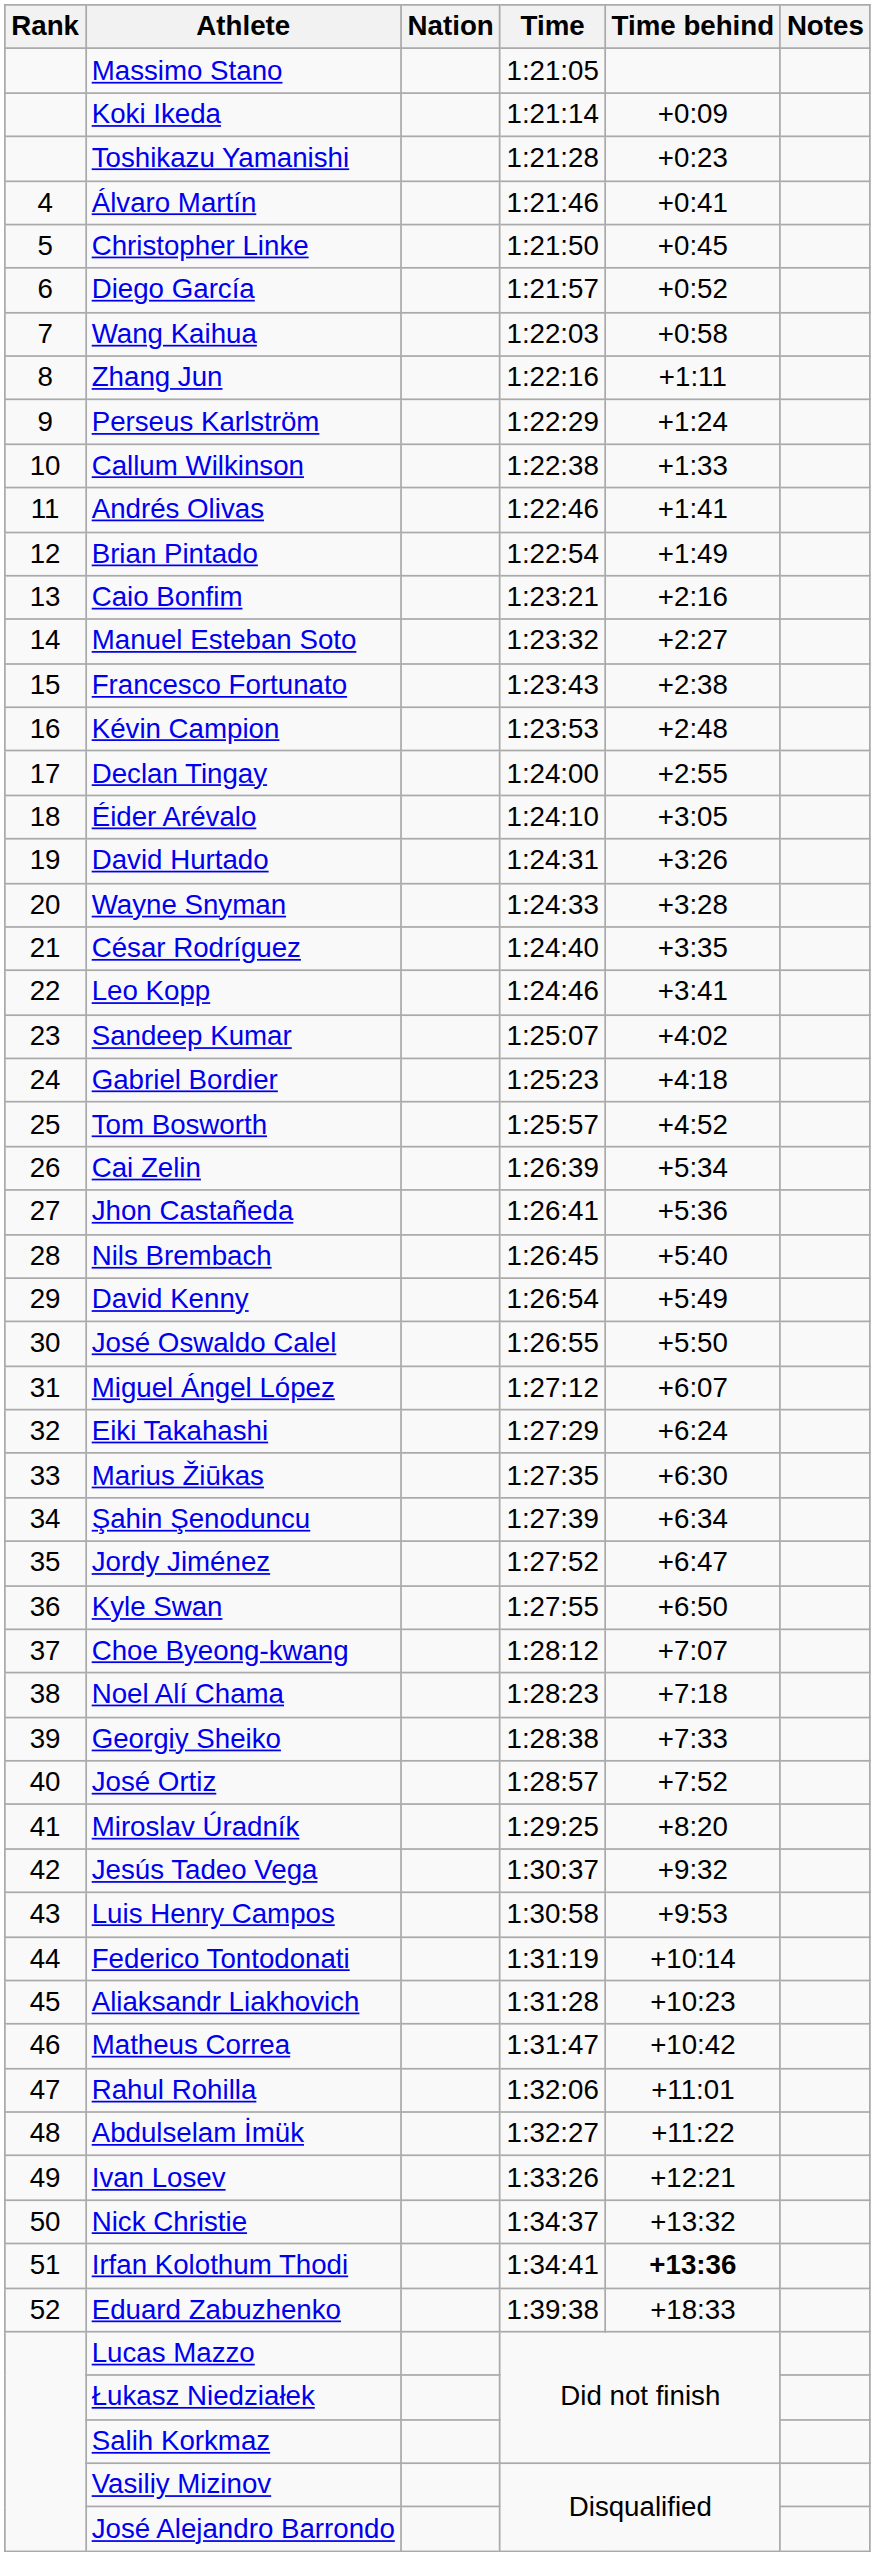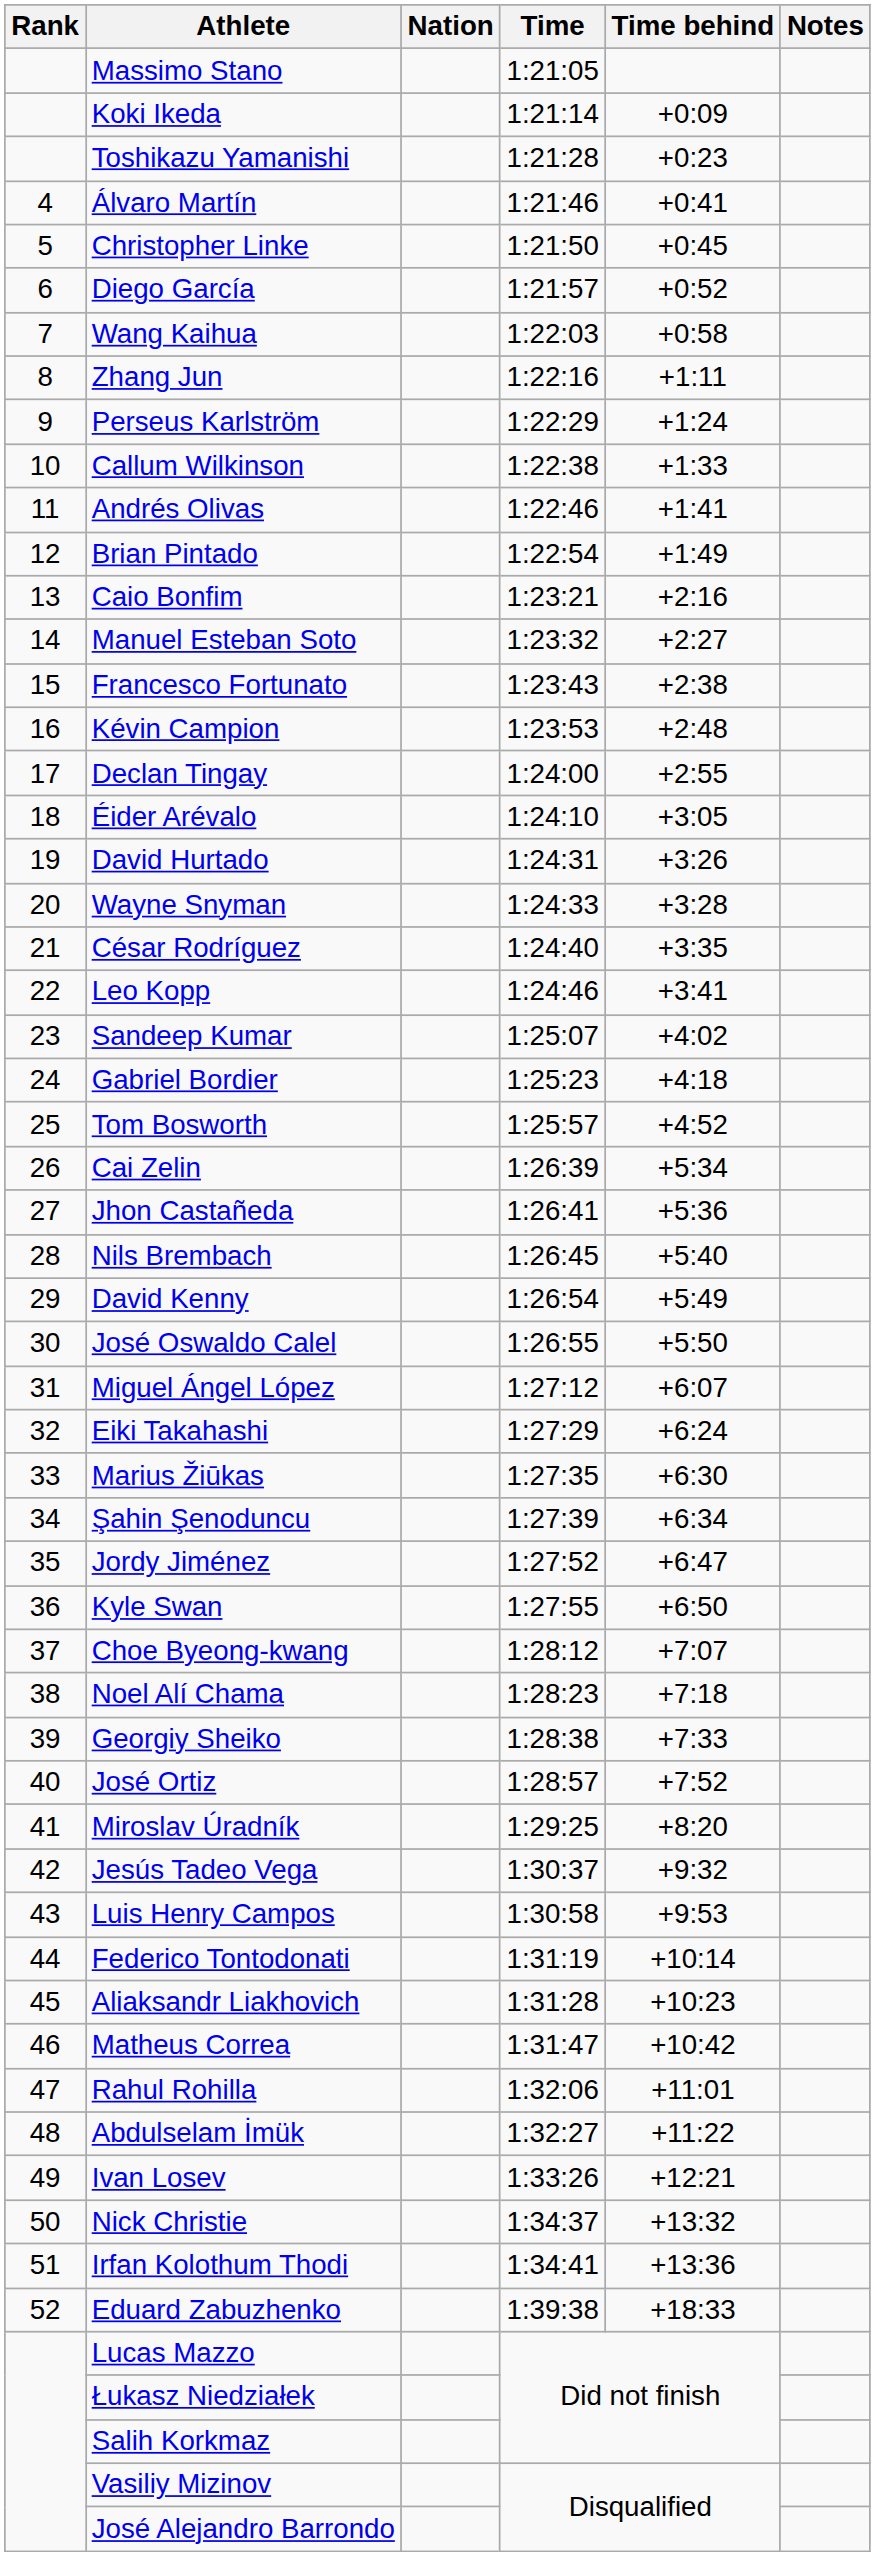(693, 2265) bold -> (693, 2265) normal
